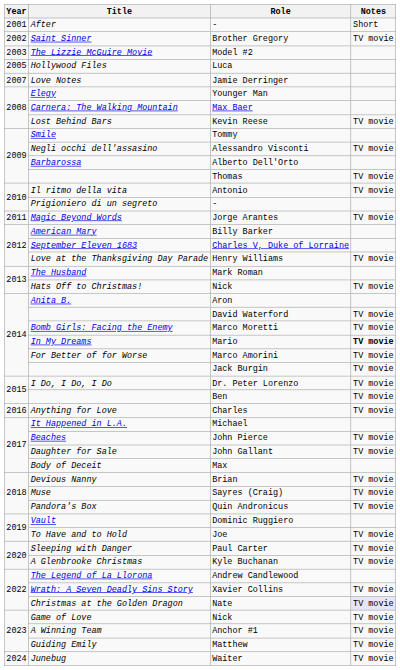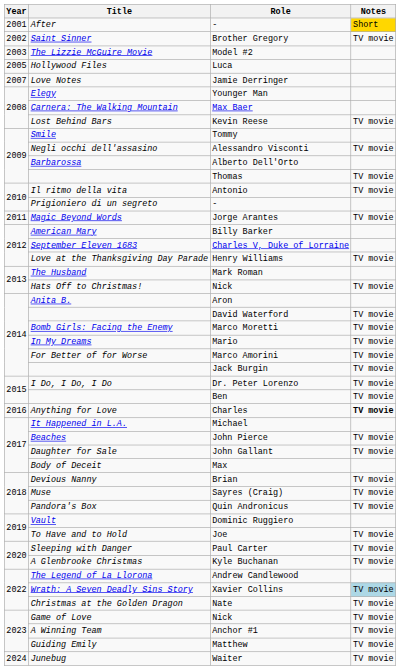(366, 25) no background -> (366, 25) gold background
(373, 342) bold -> (373, 342) normal
(373, 411) normal -> (373, 411) bold
(373, 590) no background -> (373, 590) lightblue background
(373, 603) lavender background -> (373, 603) no background
